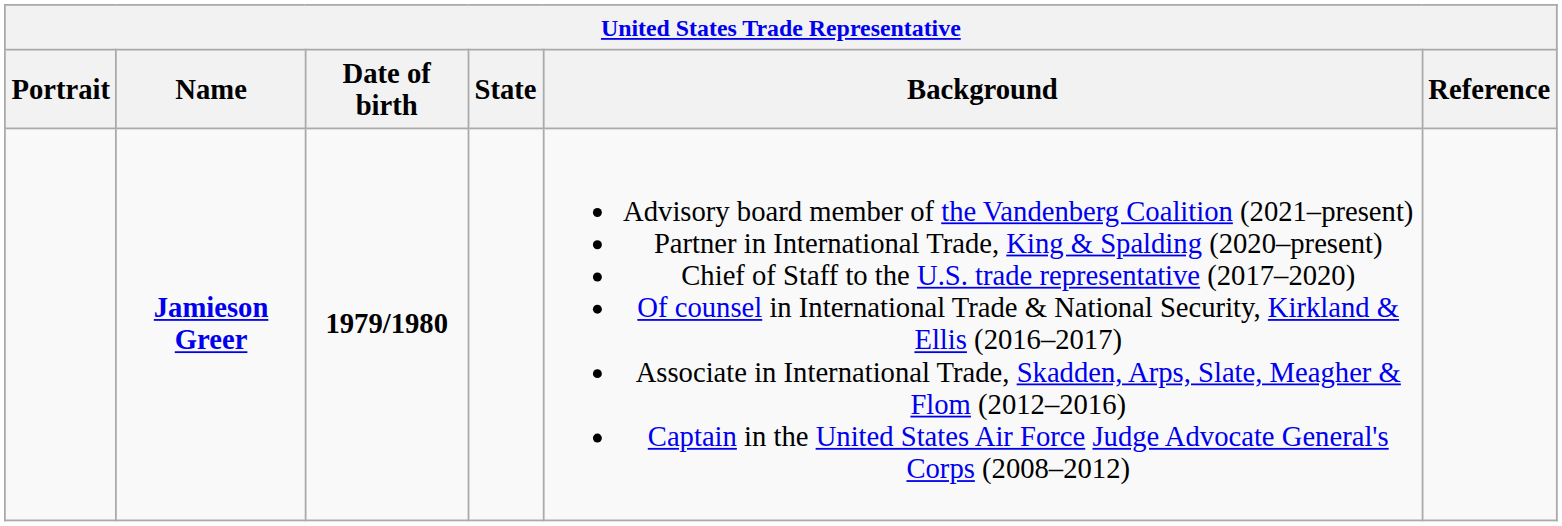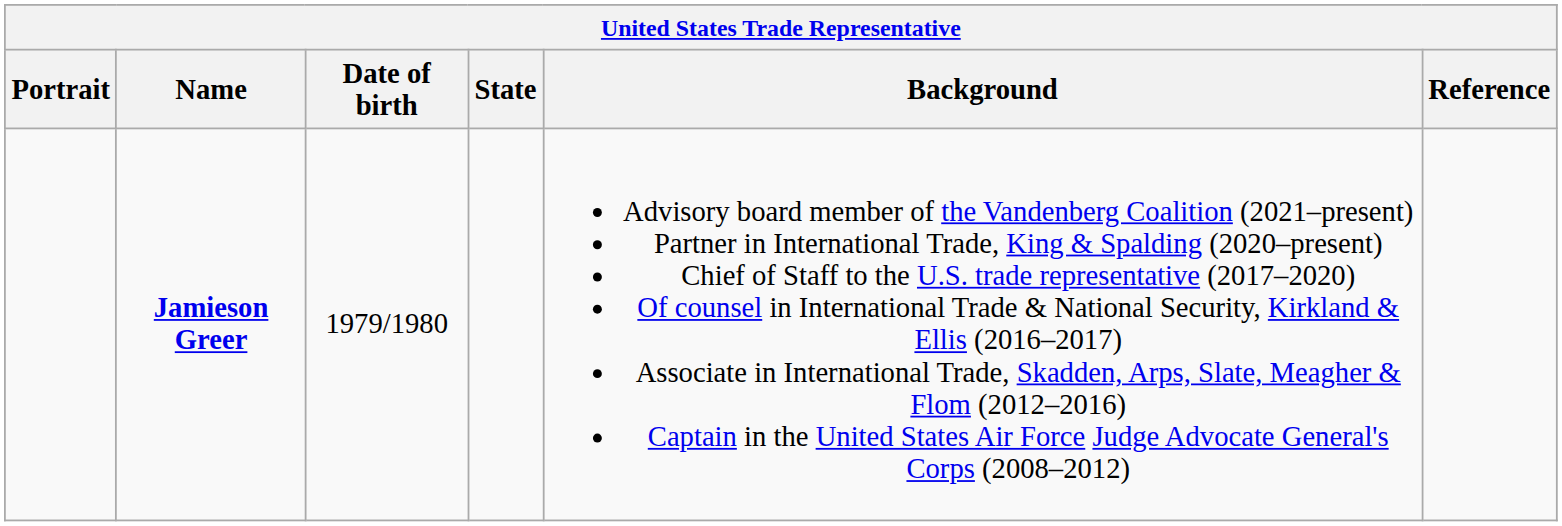(387, 323) bold -> (387, 323) normal
